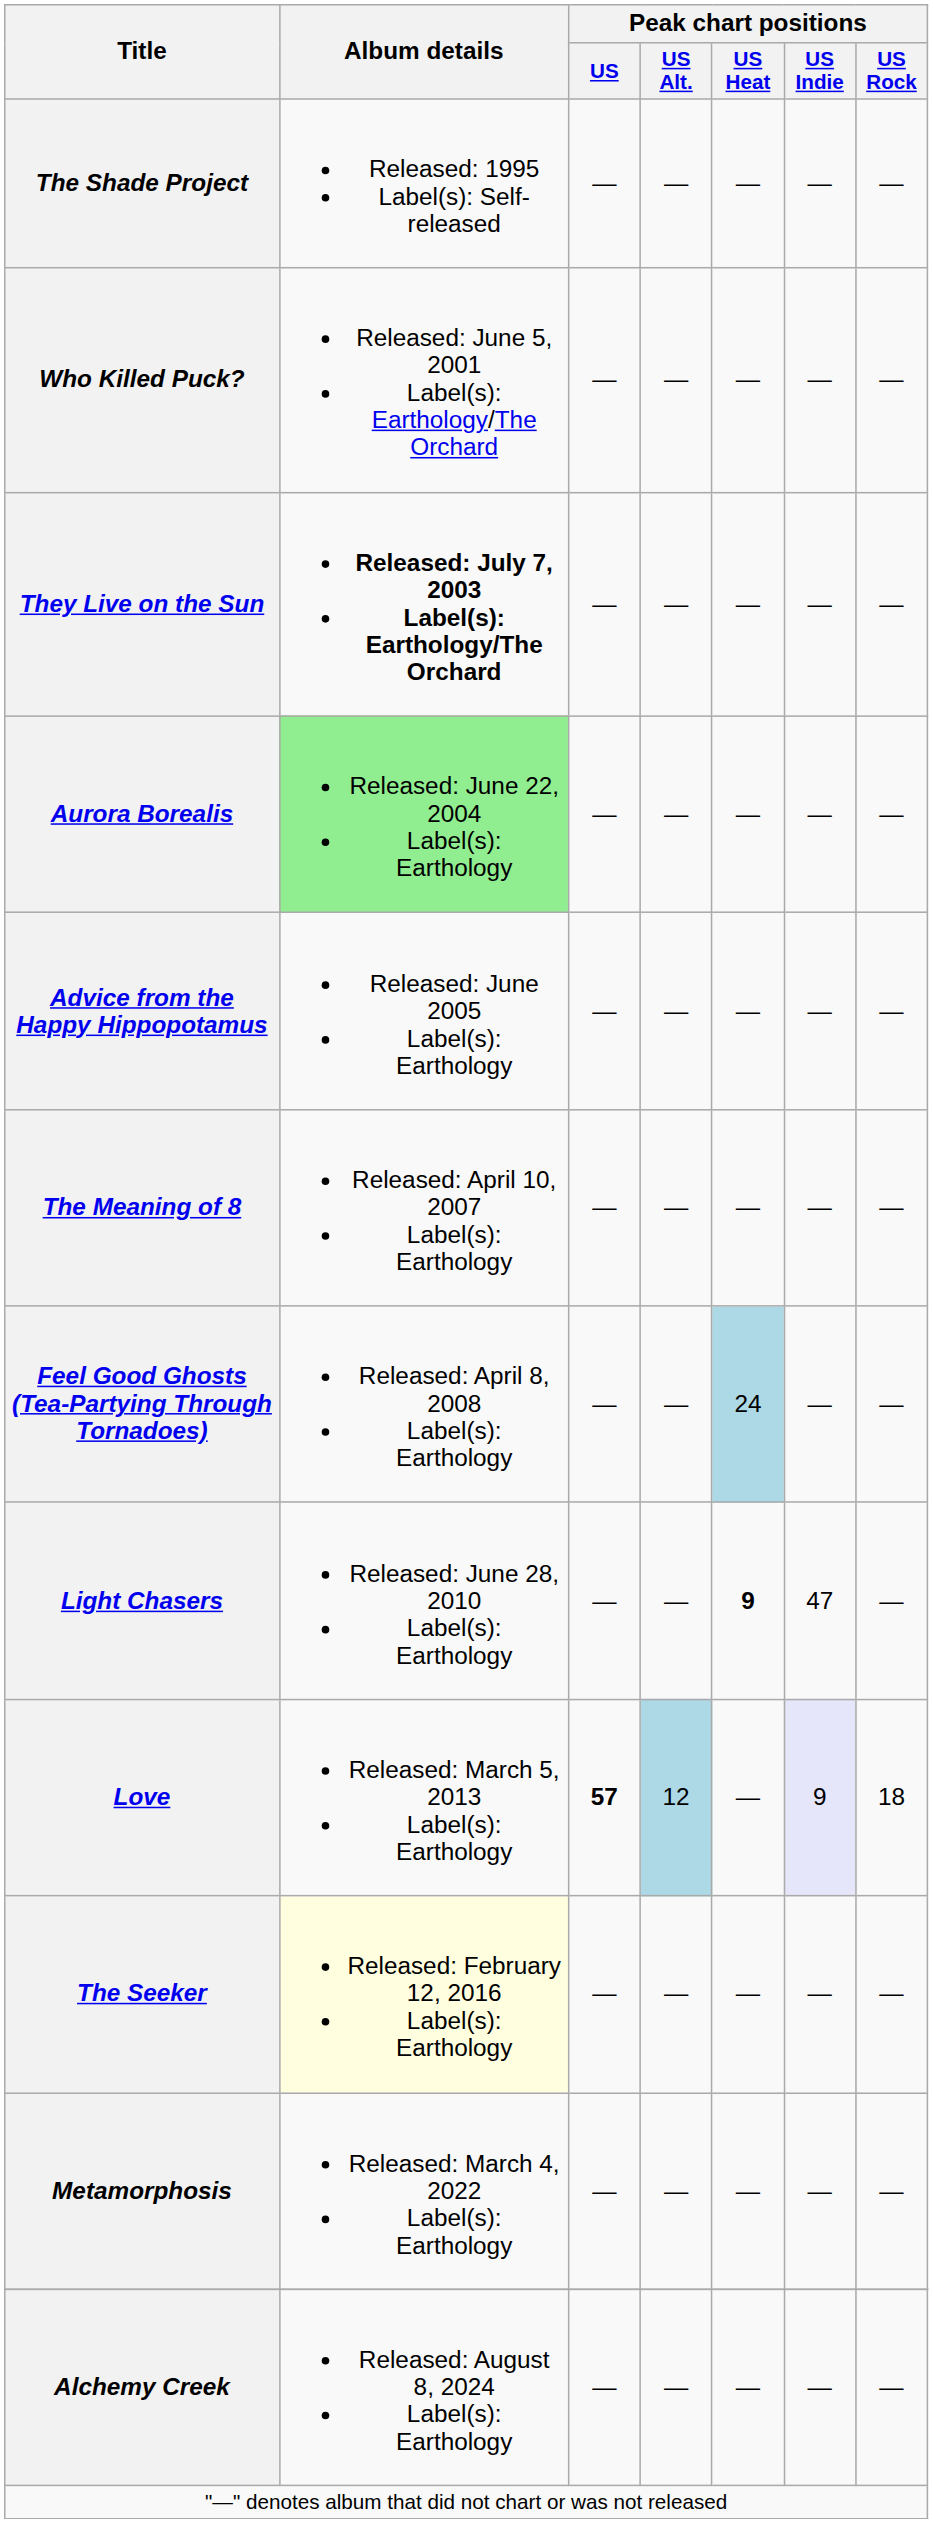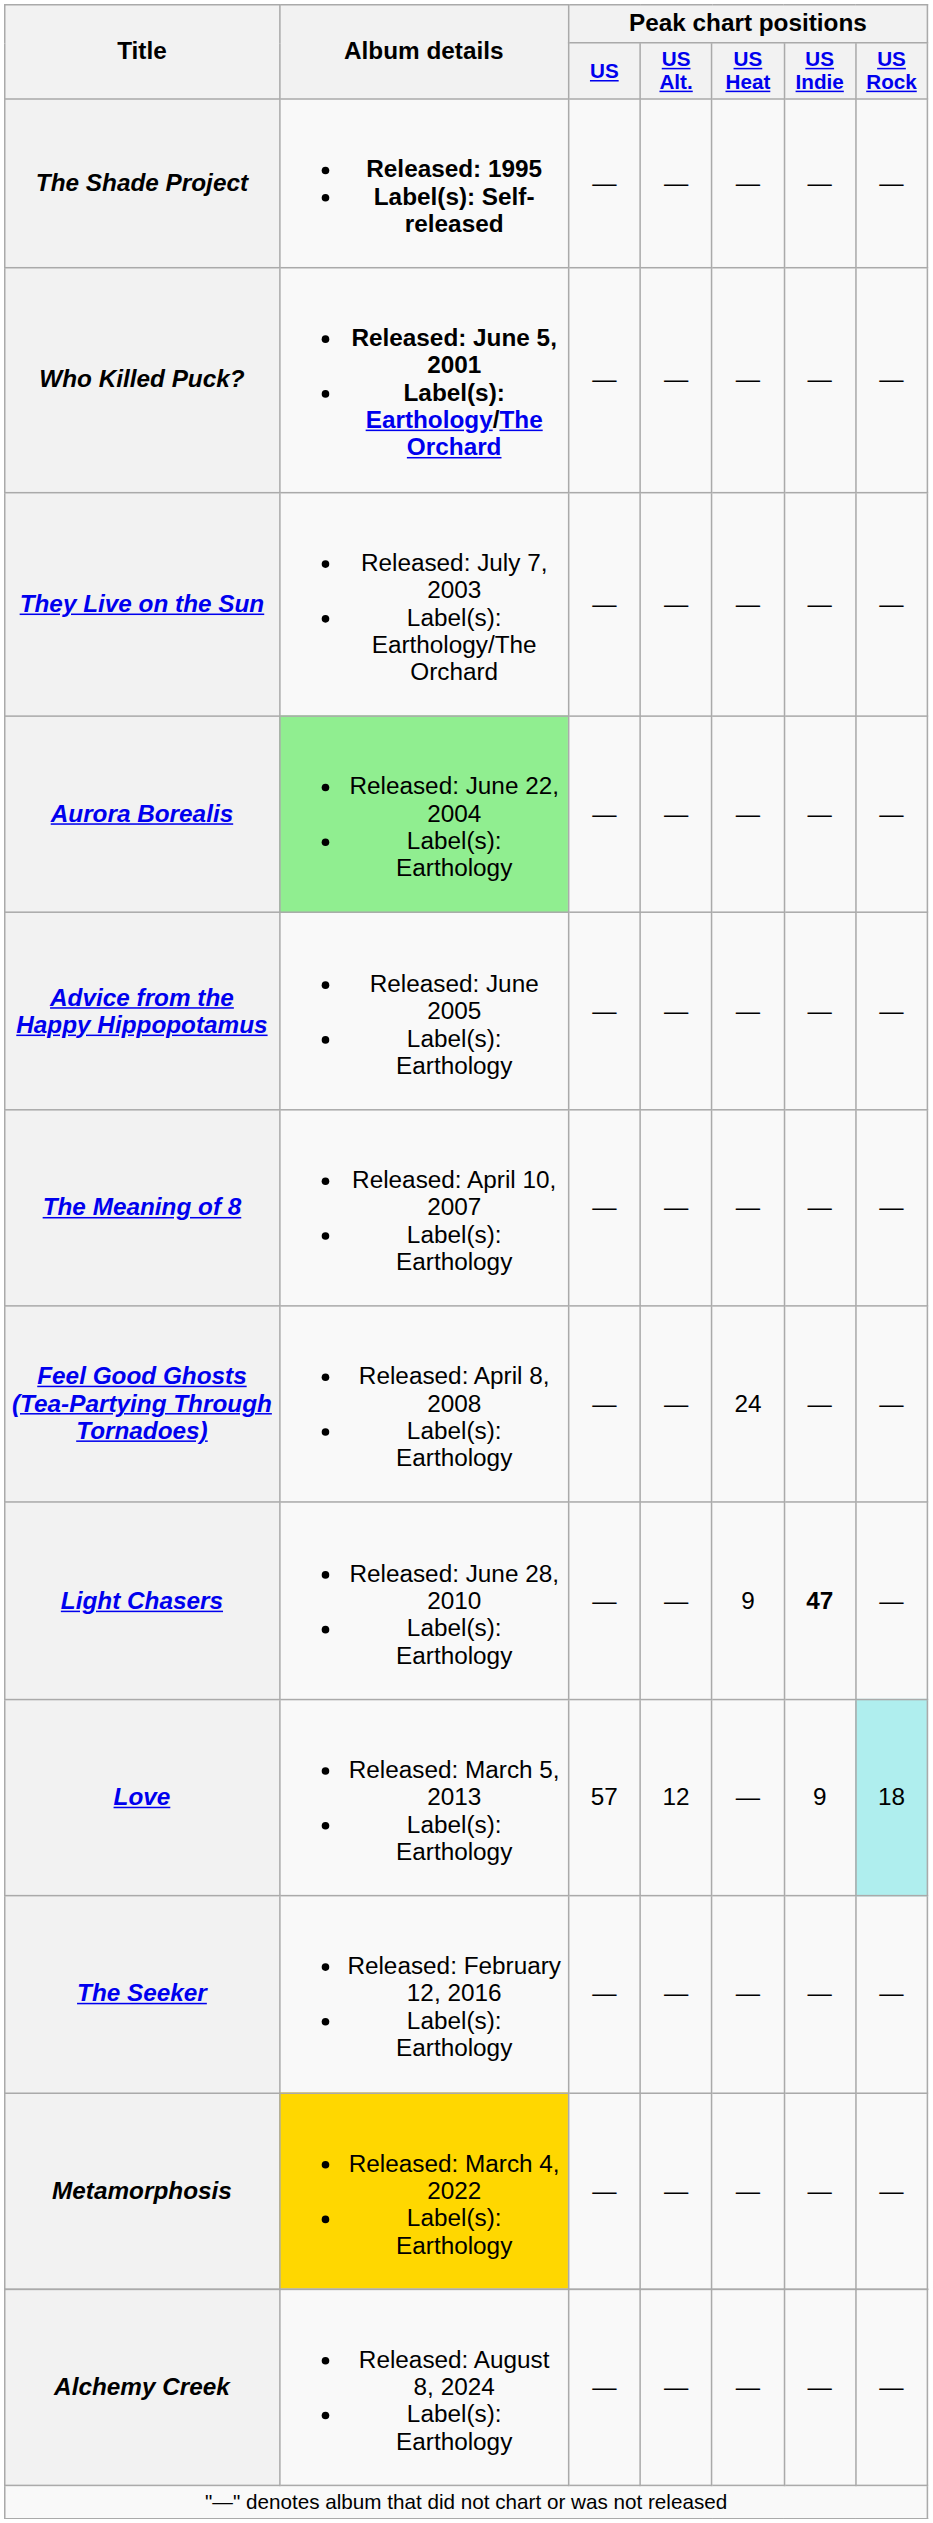(424, 197) normal -> (424, 197) bold
(424, 394) normal -> (424, 394) bold
(424, 618) bold -> (424, 618) normal
(748, 1404) lightblue background -> (748, 1404) no background
(748, 1600) bold -> (748, 1600) normal
(820, 1600) normal -> (820, 1600) bold
(604, 1797) bold -> (604, 1797) normal
(676, 1797) lightblue background -> (676, 1797) no background
(820, 1797) lavender background -> (820, 1797) no background
(892, 1797) no background -> (892, 1797) paleturquoise background
(424, 2008) lightyellow background -> (424, 2008) no background
(424, 2205) no background -> (424, 2205) gold background
